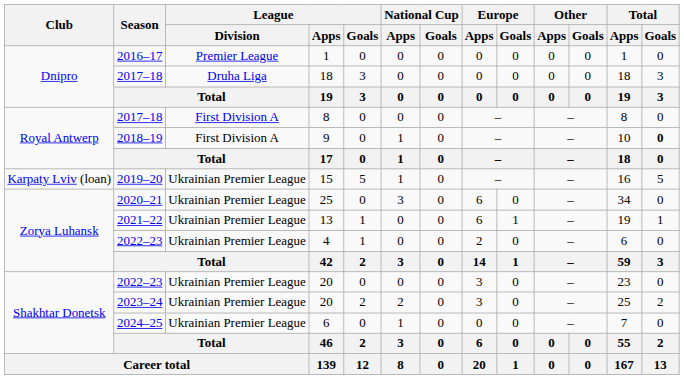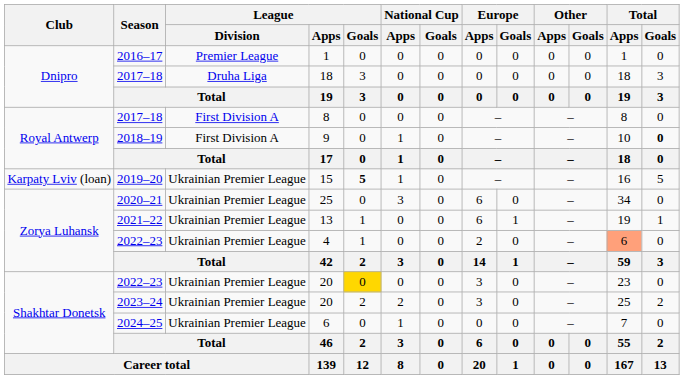(362, 179) normal -> (362, 179) bold
(624, 240) no background -> (624, 240) lightsalmon background
(362, 281) no background -> (362, 281) gold background
